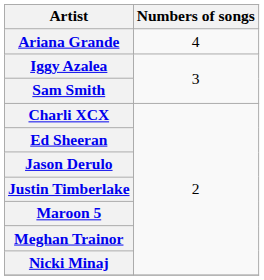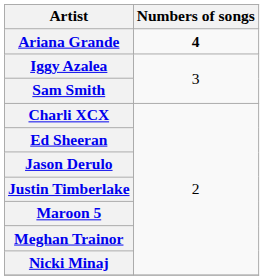(196, 41) normal -> (196, 41) bold
